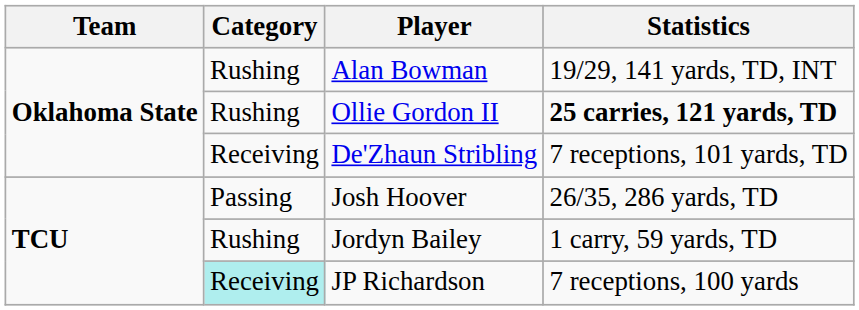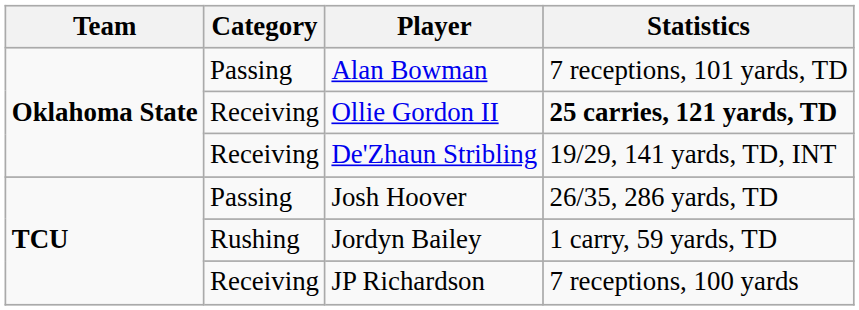(255, 69) Rushing -> (251, 69) Passing
(693, 69) 19/29, 141 yards, TD, INT -> (699, 69) 7 receptions, 101 yards, TD
(255, 111) Rushing -> (265, 111) Receiving
(699, 154) 7 receptions, 101 yards, TD -> (693, 154) 19/29, 141 yards, TD, INT
(265, 282) paleturquoise background -> (265, 282) no background
